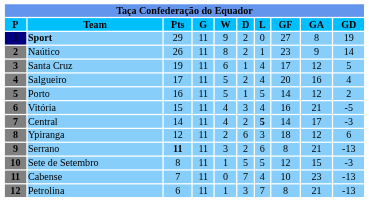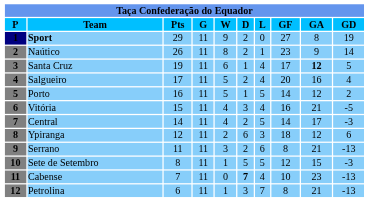(317, 66) normal -> (317, 66) bold
(262, 121) bold -> (262, 121) normal
(178, 149) bold -> (178, 149) normal
(246, 177) normal -> (246, 177) bold
